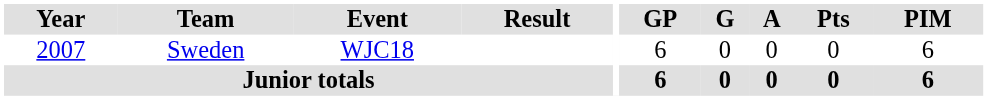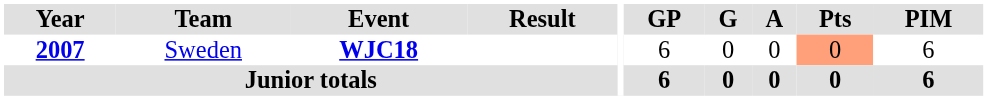(61, 49) normal -> (60, 49) bold
(377, 49) normal -> (379, 49) bold
(833, 49) no background -> (835, 49) lightsalmon background
